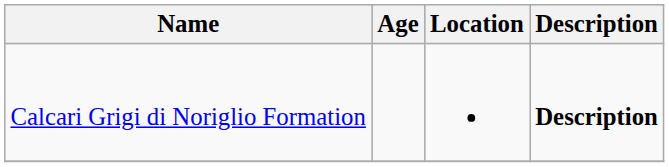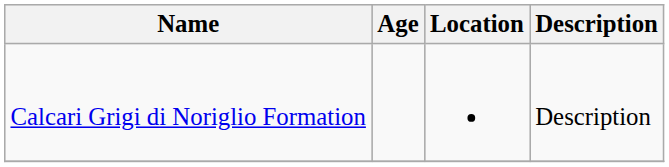(597, 116) bold -> (593, 116) normal
